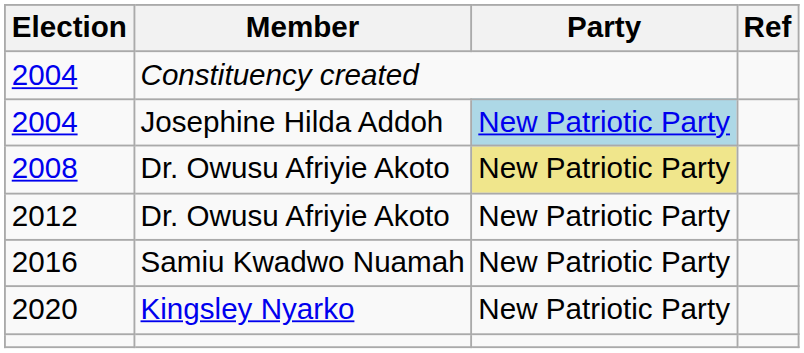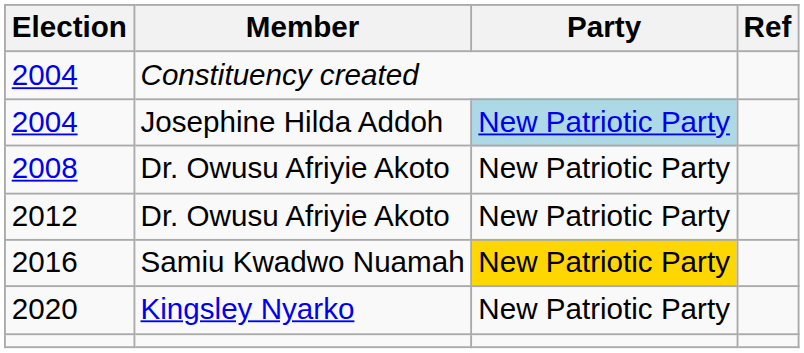(604, 168) khaki background -> (604, 168) no background
(604, 262) no background -> (604, 262) gold background
